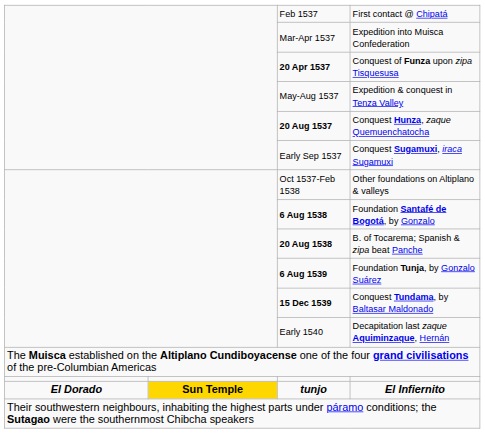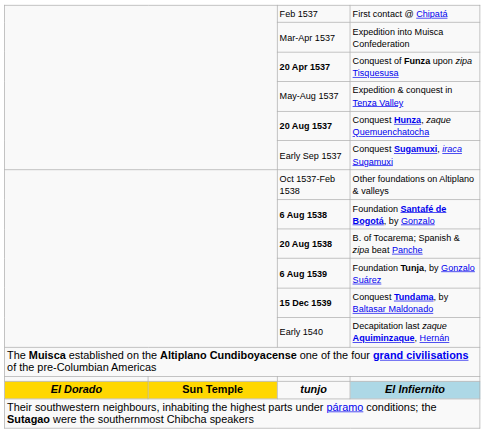(76, 390) no background -> (76, 390) gold background
(415, 390) no background -> (415, 390) lightblue background
